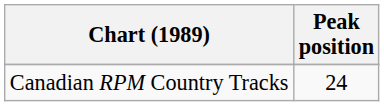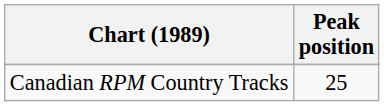(336, 82) 24 -> (336, 82) 25
